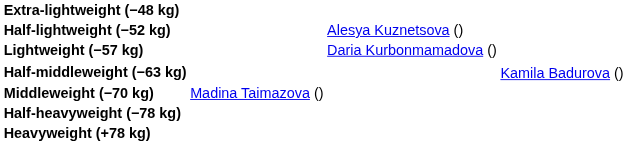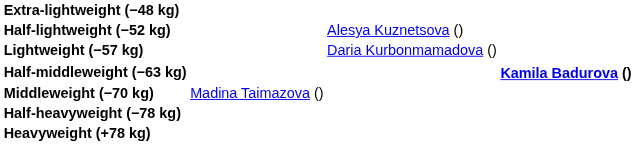(562, 73) normal -> (566, 73) bold
